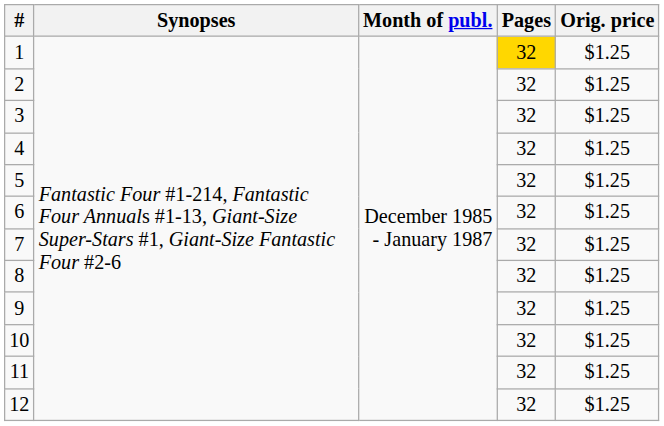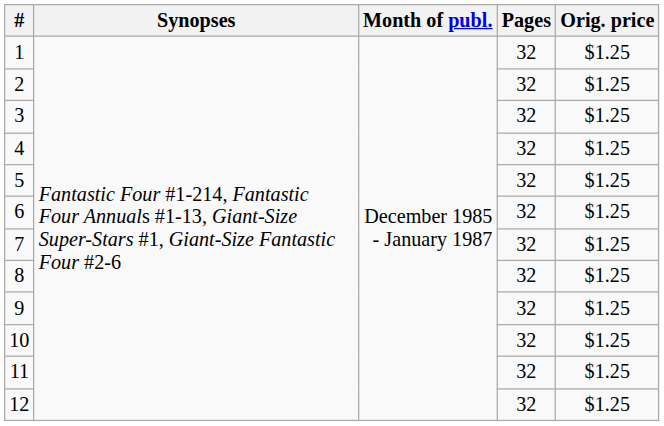(526, 52) gold background -> (526, 52) no background
